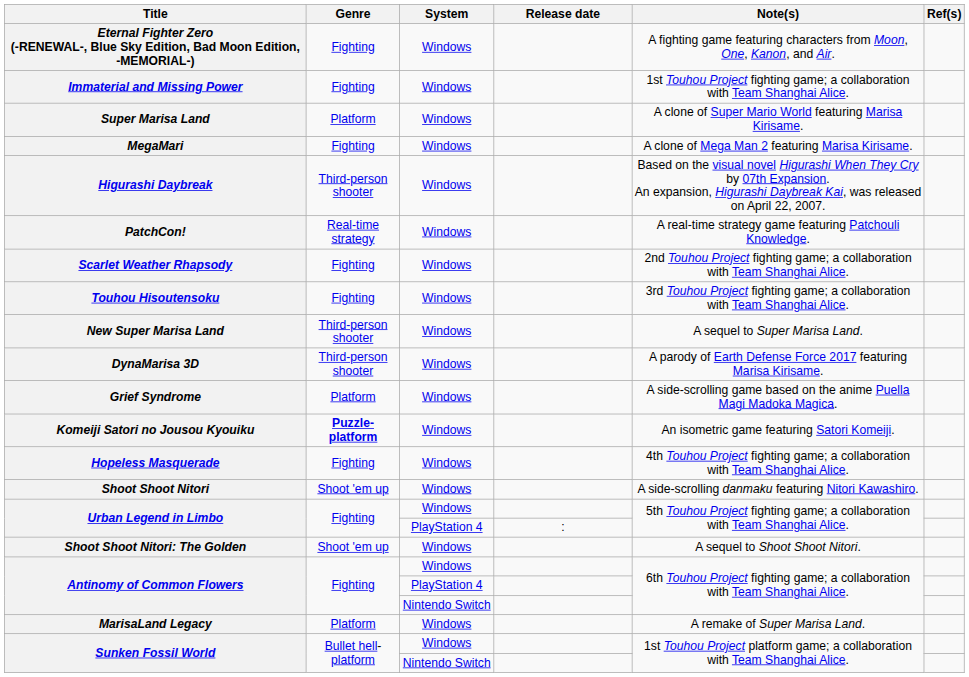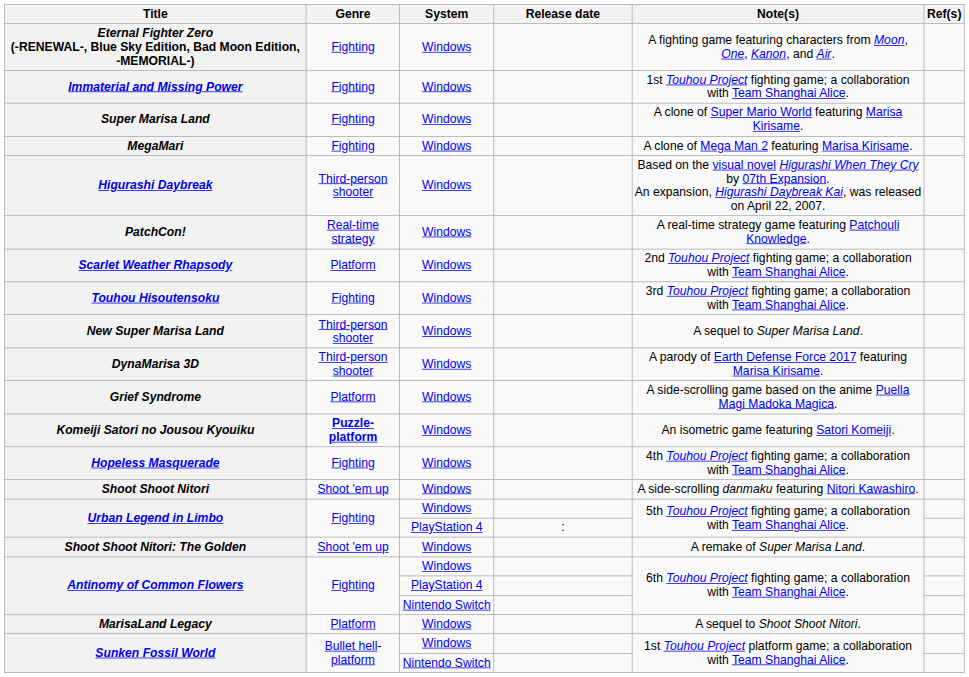(353, 119) Platform -> (353, 119) Fighting
(353, 265) Fighting -> (353, 265) Platform
(778, 547) A sequel to Shoot Shoot Nitori. -> (778, 547) A remake of Super Marisa Land.
(778, 624) A remake of Super Marisa Land. -> (778, 624) A sequel to Shoot Shoot Nitori.
